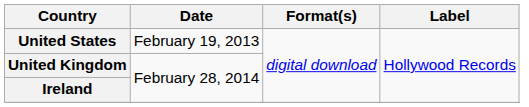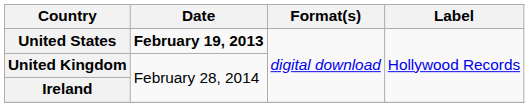(196, 41) normal -> (199, 41) bold
